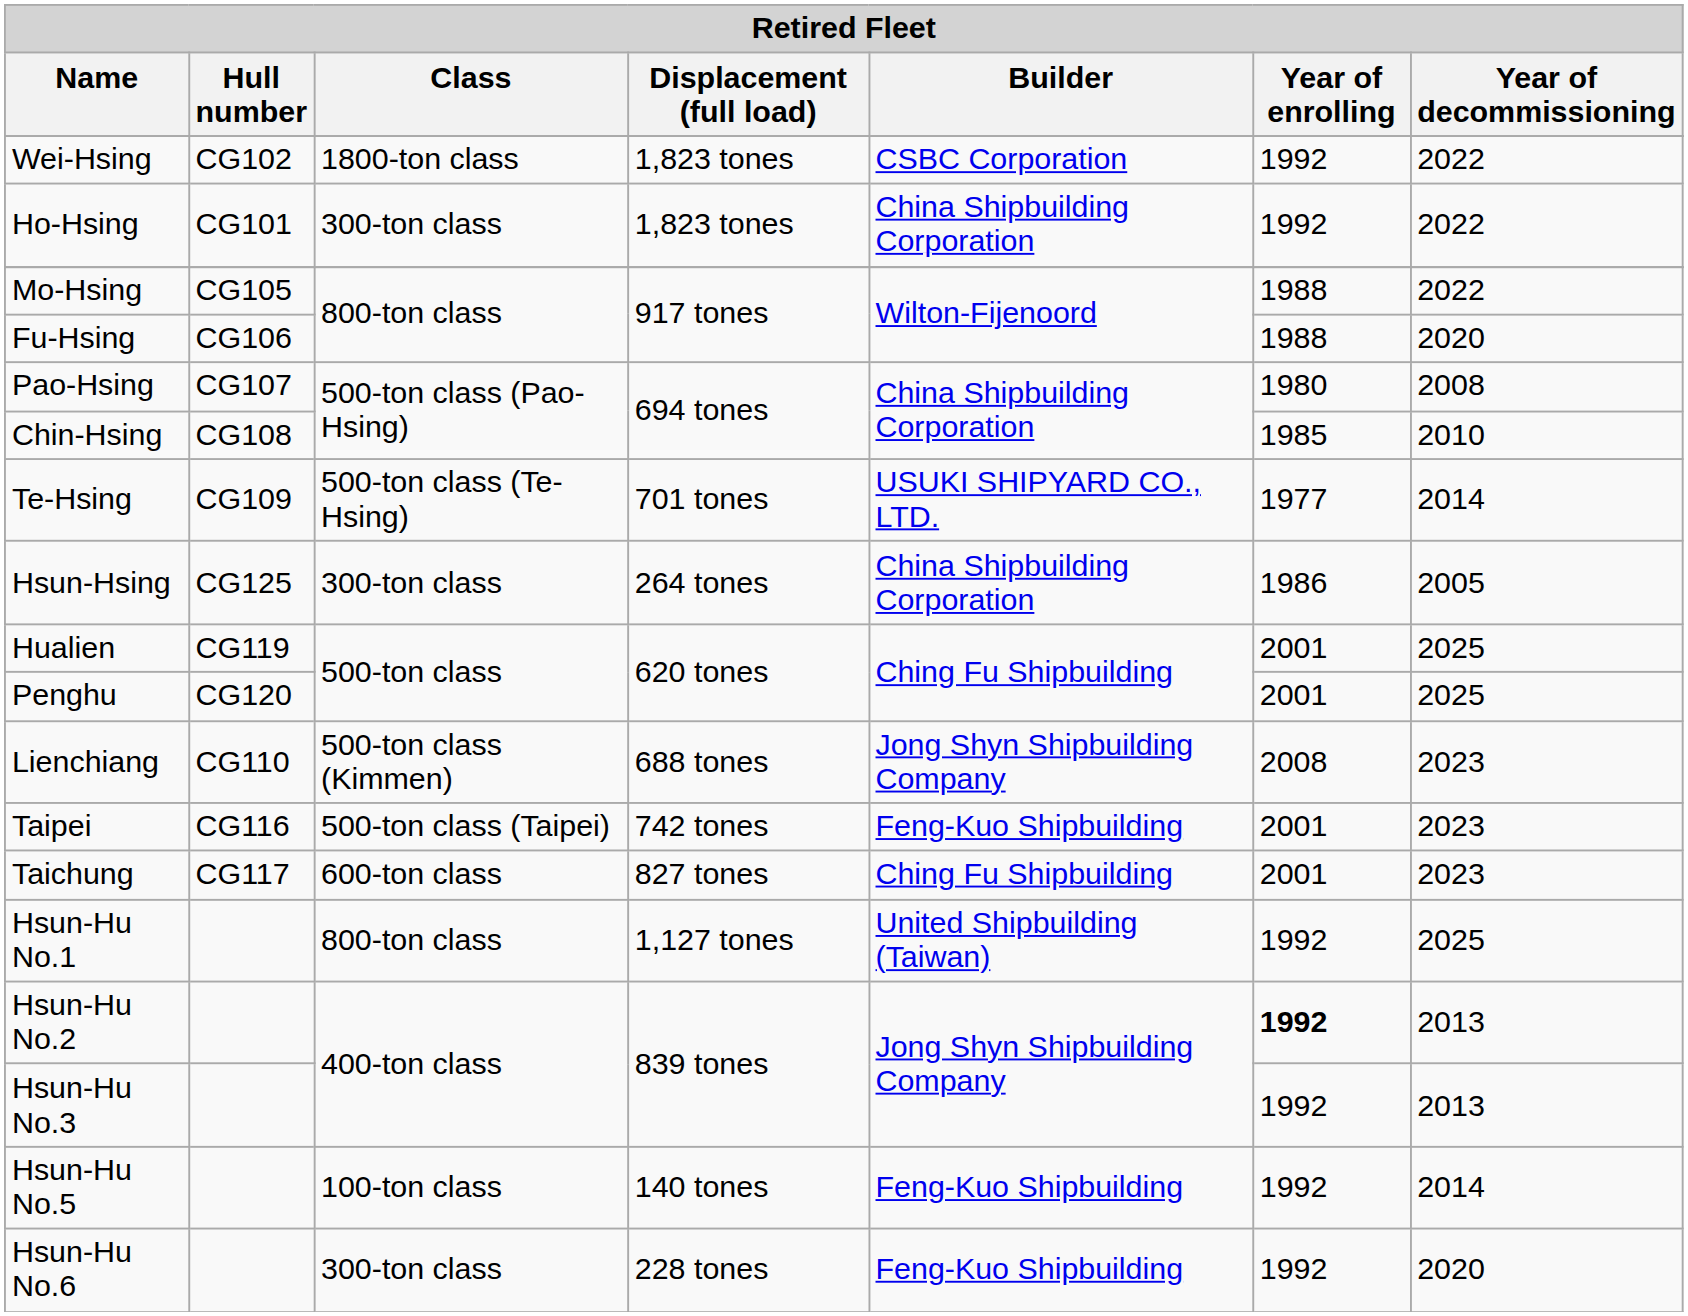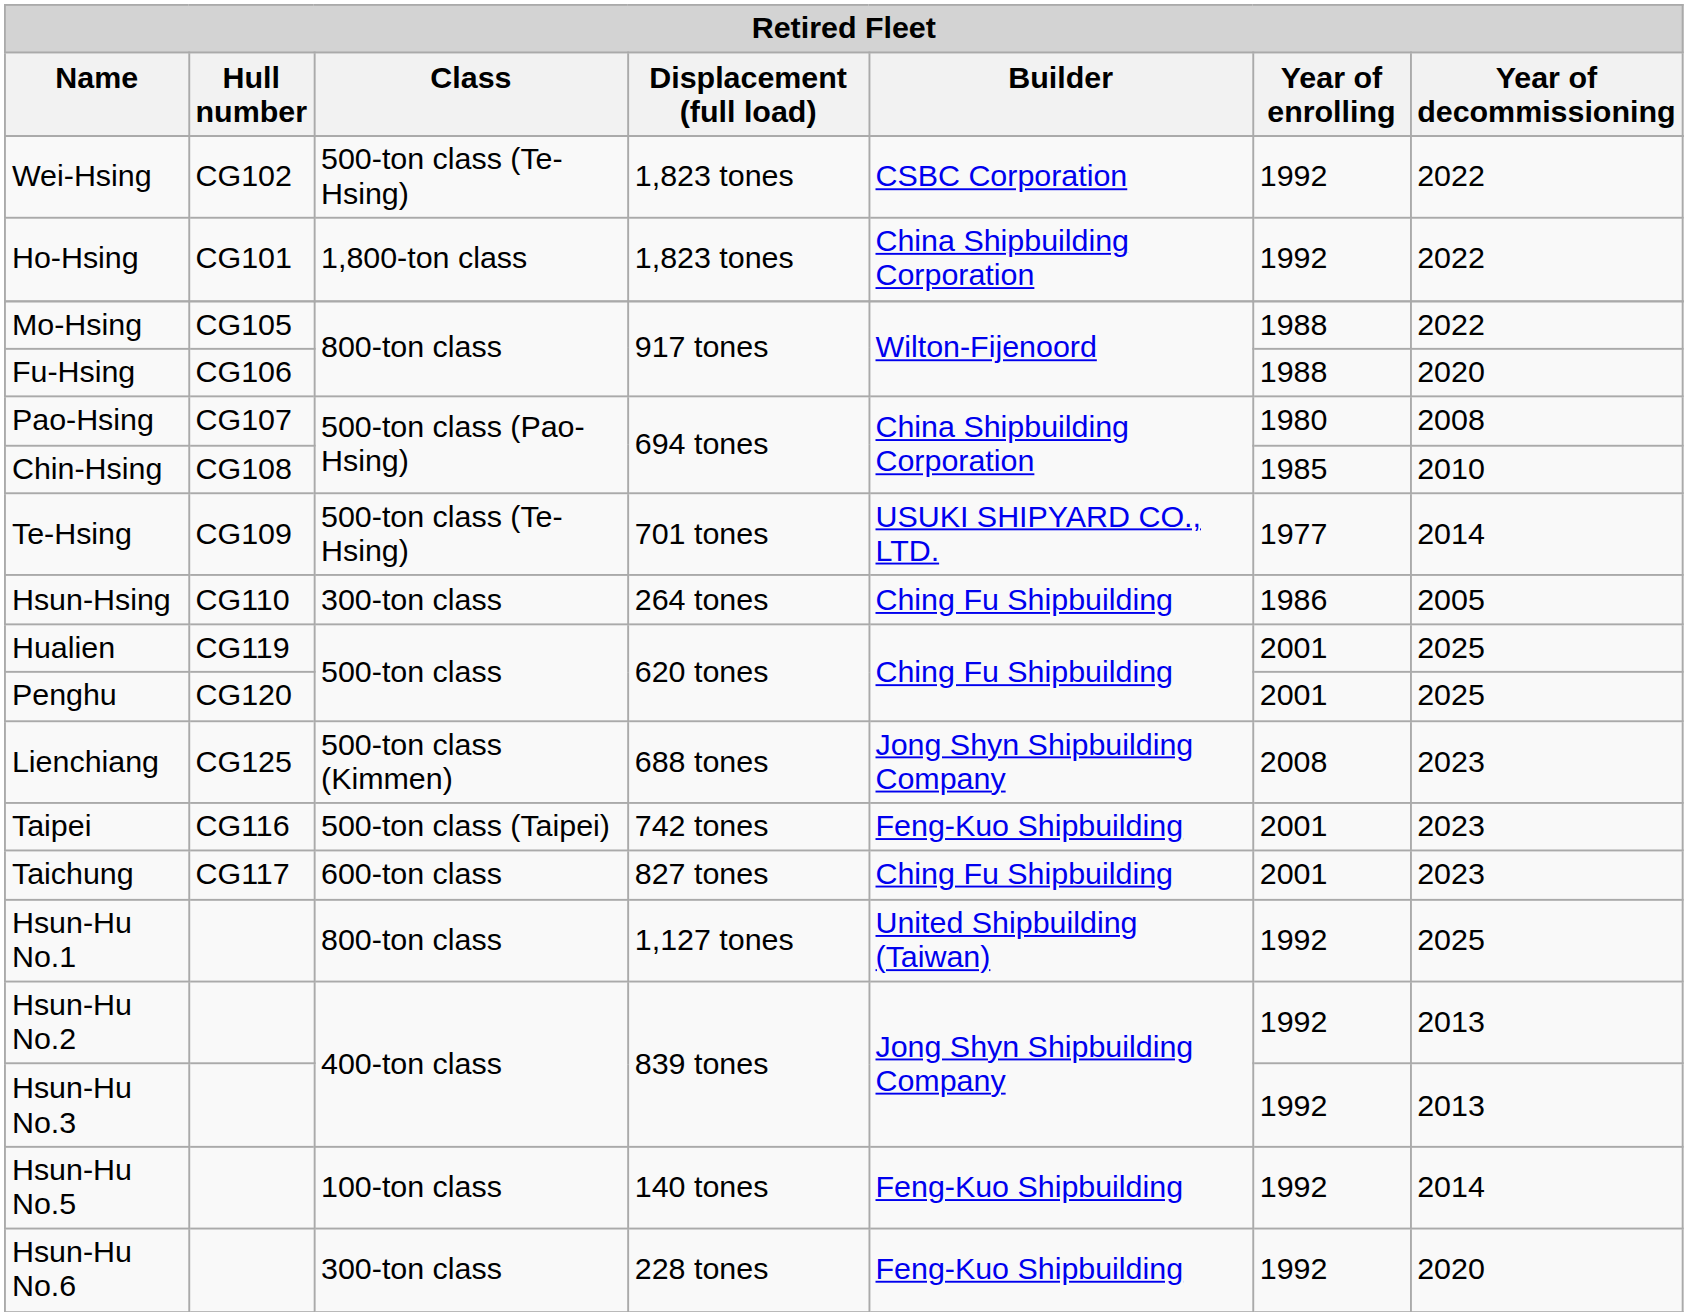(420, 159) 1800-ton class -> (442, 176) 500-ton class (Te-Hsing)
(411, 224) 300-ton class -> (424, 258) 1,800-ton class
(244, 582) CG125 -> (243, 599) CG110
(1002, 582) China Shipbuilding Corporation -> (1024, 599) Ching Fu Shipbuilding
(243, 761) CG110 -> (244, 761) CG125
(1294, 1022) bold -> (1294, 1022) normal
